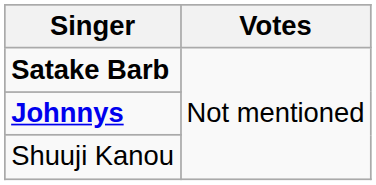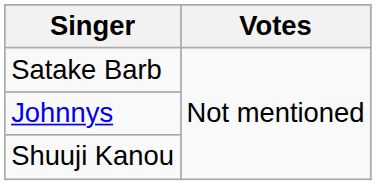(90, 69) bold -> (86, 69) normal
(67, 112) bold -> (62, 112) normal
